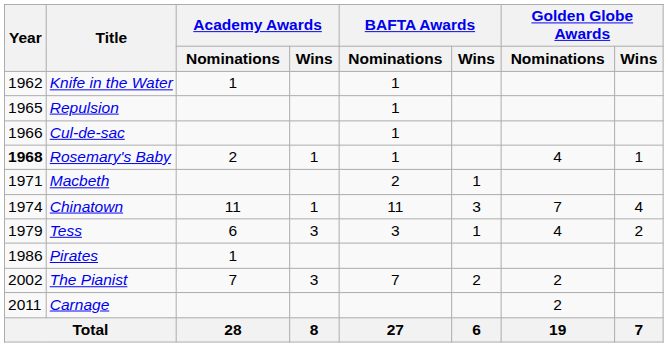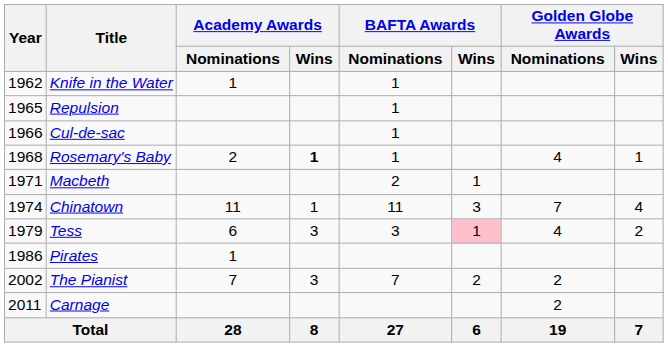(25, 157) bold -> (25, 157) normal
(314, 157) normal -> (314, 157) bold
(476, 231) no background -> (476, 231) pink background
